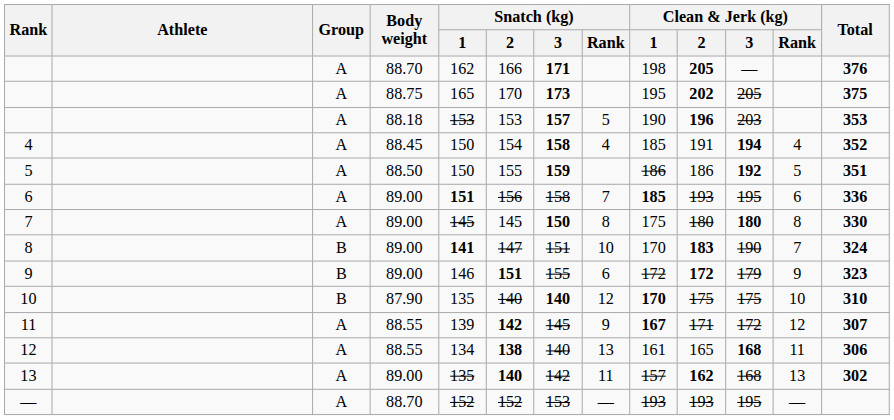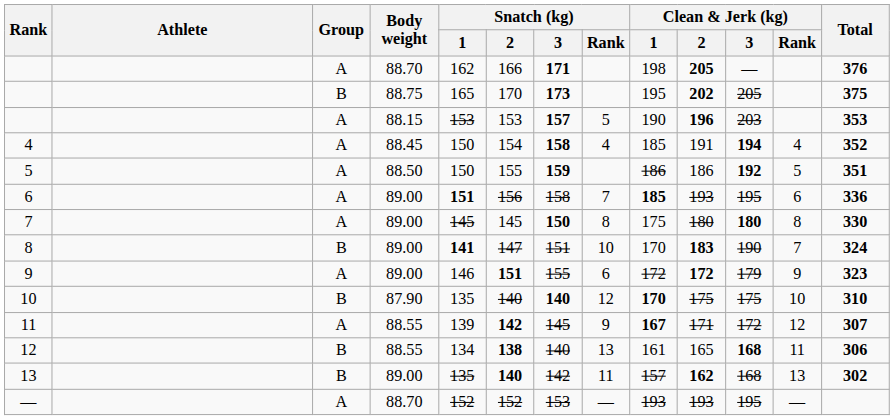(341, 94) A -> (341, 94) B
(404, 119) 88.18 -> (404, 119) 88.15
(341, 273) B -> (341, 273) A
(341, 350) A -> (341, 350) B
(341, 376) A -> (341, 376) B
